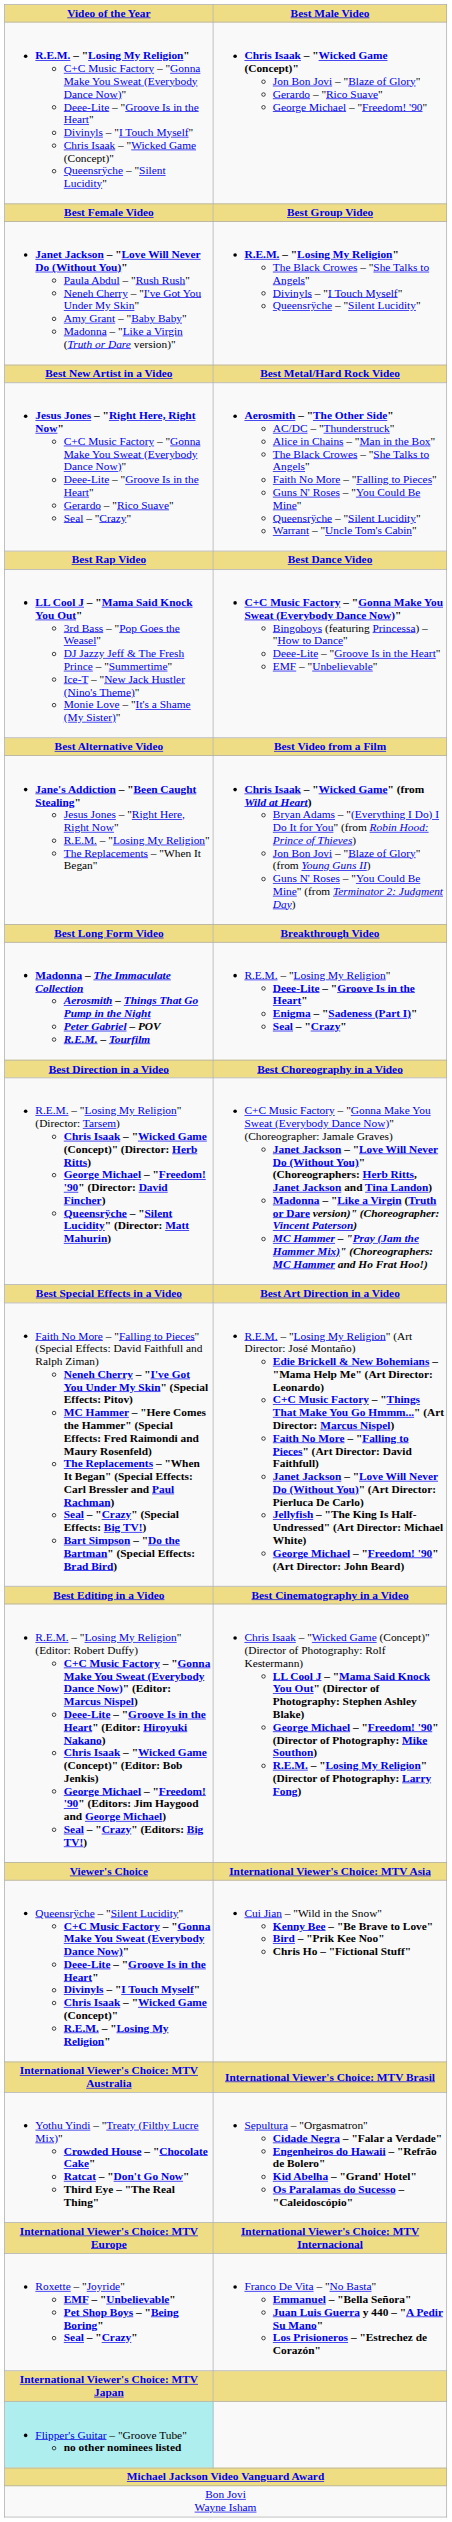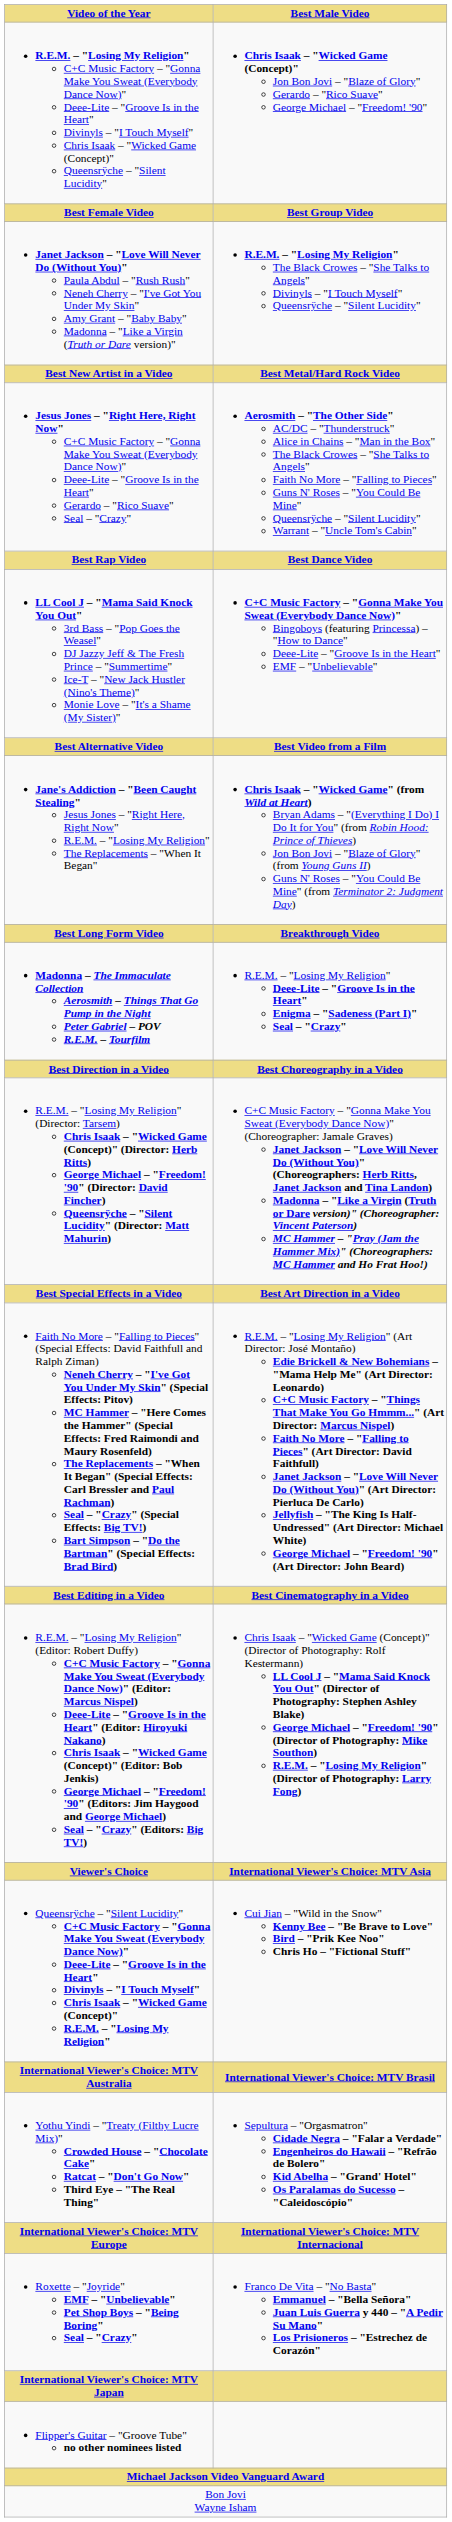(109, 2441) paleturquoise background -> (109, 2441) no background
